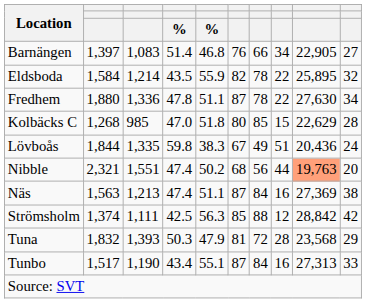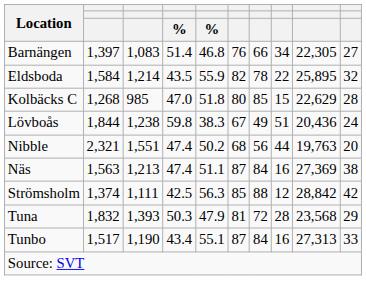(316, 53) 22,905 -> (316, 53) 22,305
- row: (34, 99)
(143, 146) 1,335 -> (143, 123) 1,238
(316, 169) lightsalmon background -> (316, 146) no background
